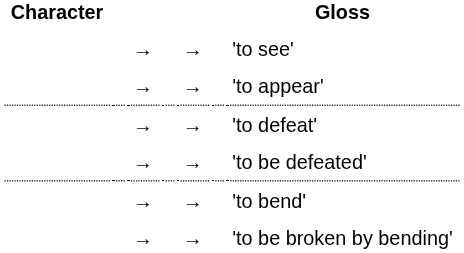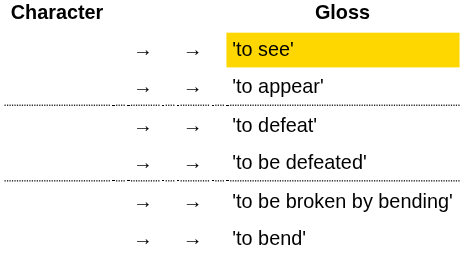(263, 49) no background -> (263, 49) gold background
(269, 201) 'to bend' -> (343, 201) 'to be broken by bending'
(343, 238) 'to be broken by bending' -> (269, 238) 'to bend'
